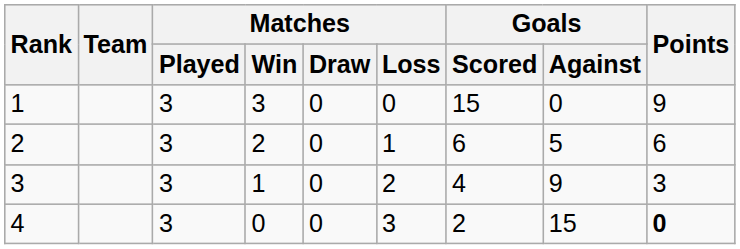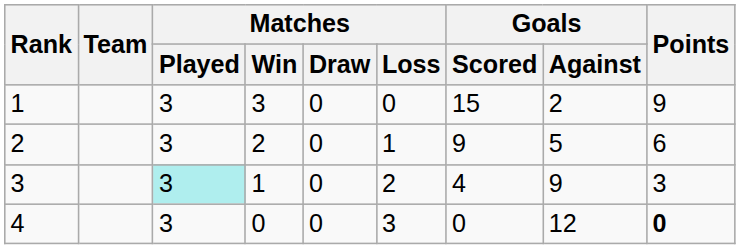(556, 104) 0 -> (556, 104) 2
(459, 143) 6 -> (459, 143) 9
(166, 183) no background -> (166, 183) paleturquoise background
(459, 223) 2 -> (459, 223) 0
(563, 223) 15 -> (563, 223) 12
